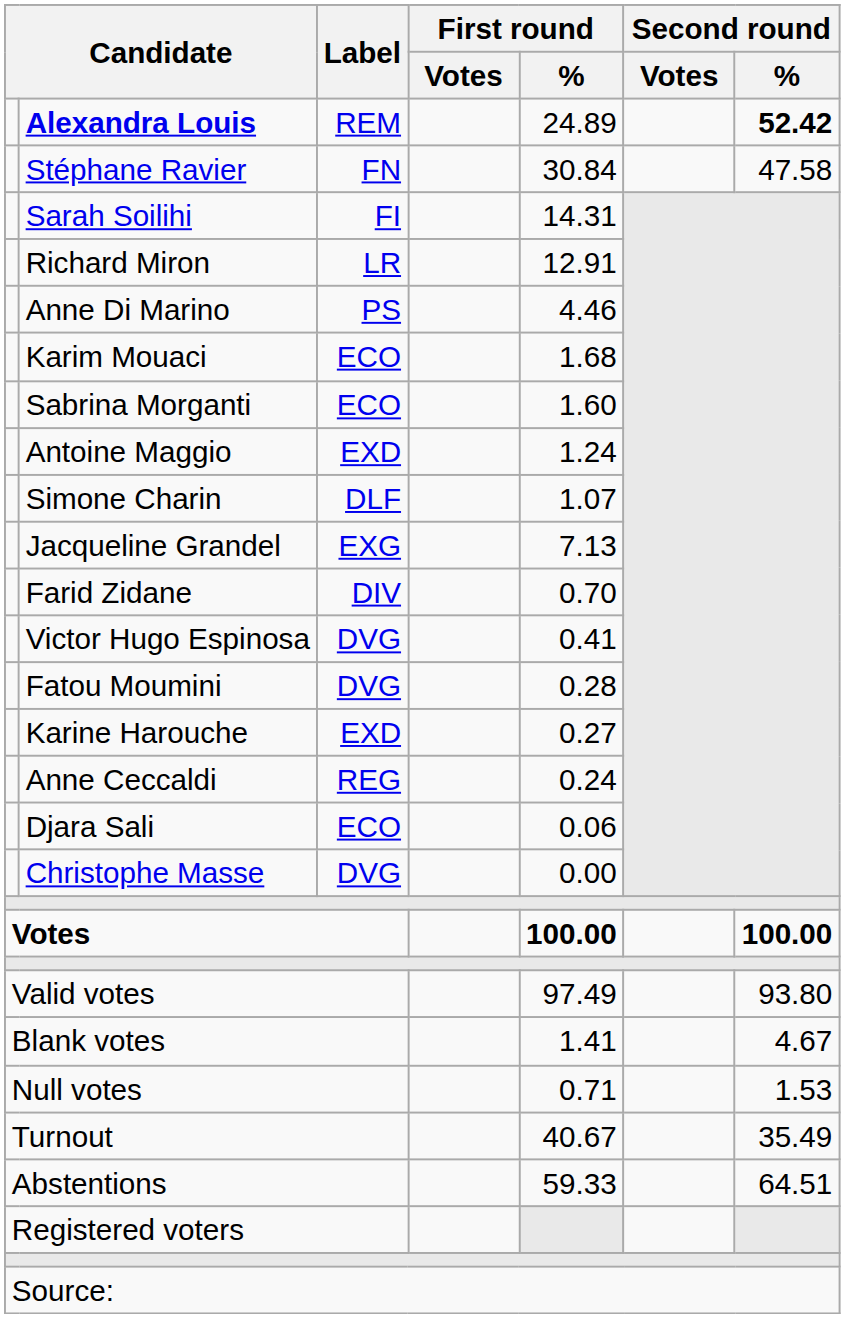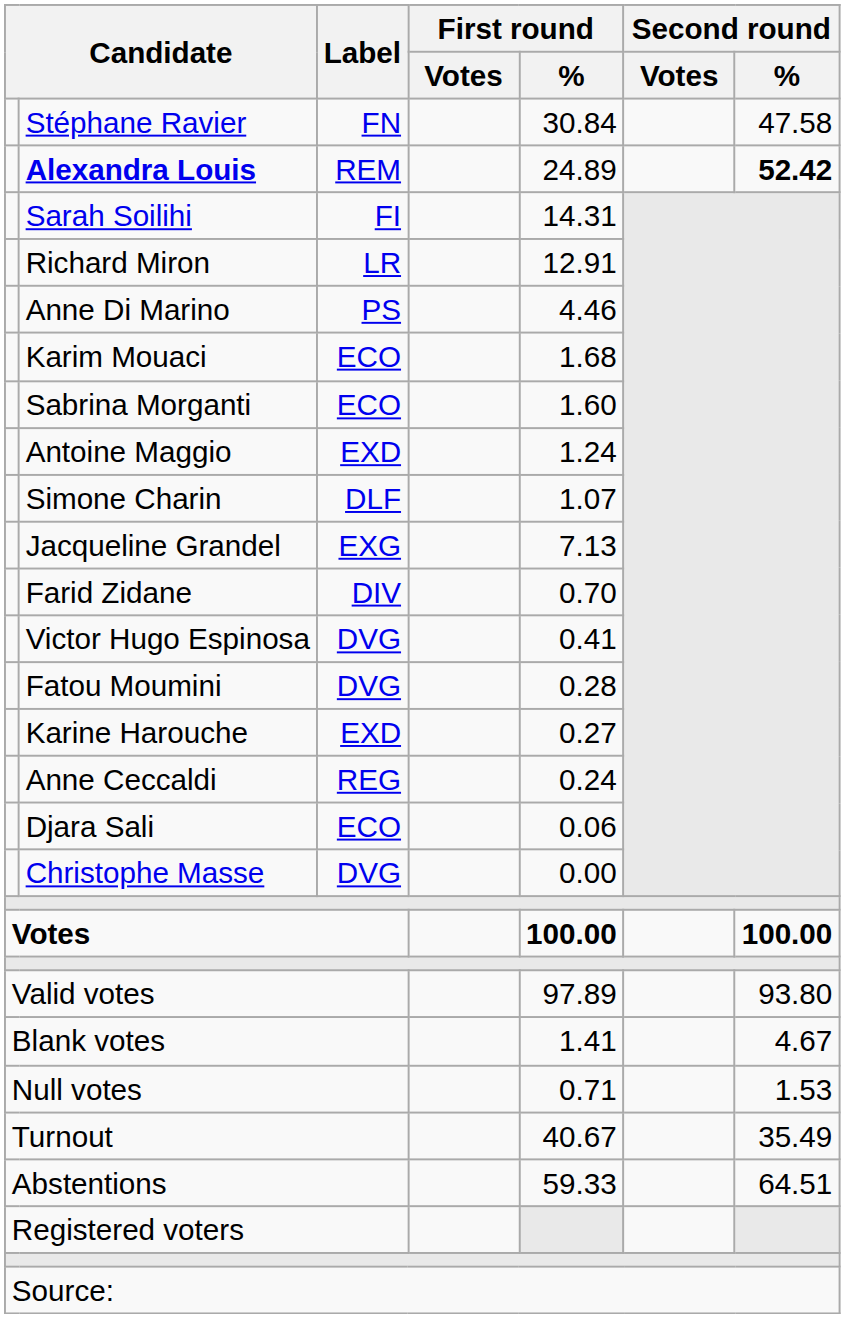rows swapped: (136, 169) <-> (141, 122)
(580, 995) 97.49 -> (580, 995) 97.89
